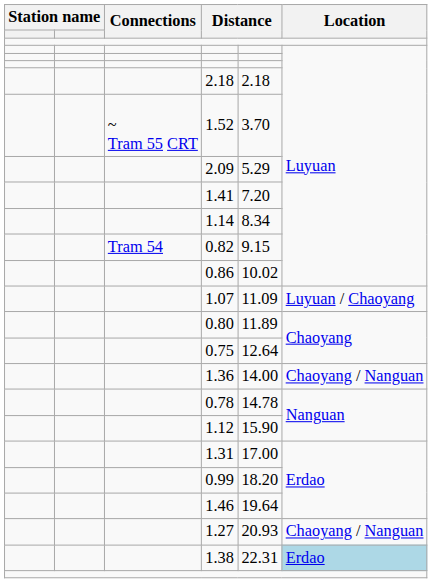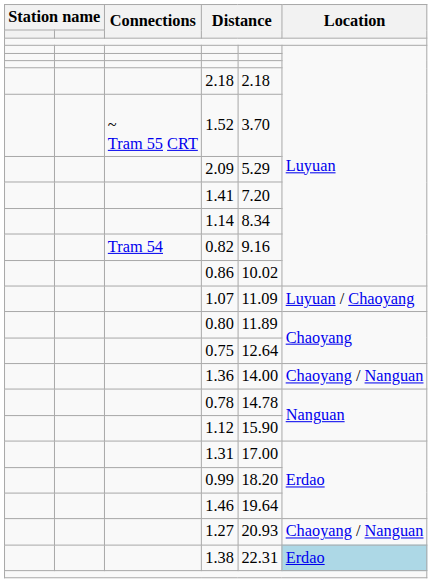(256, 247) 9.15 -> (256, 247) 9.16
